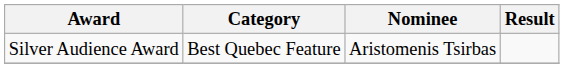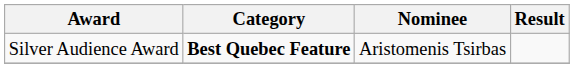(264, 48) normal -> (269, 48) bold
